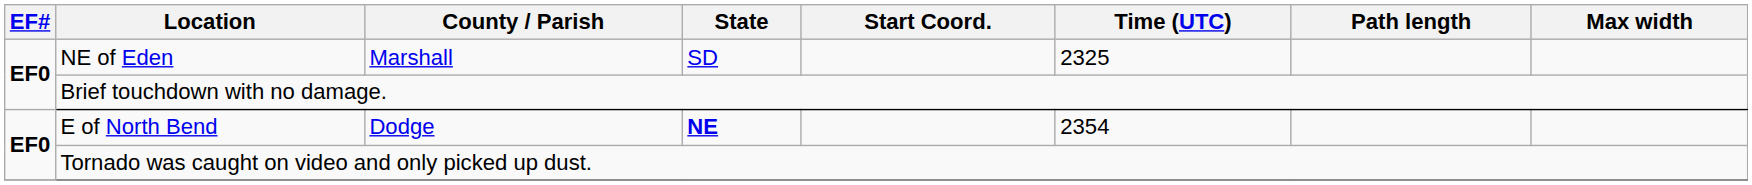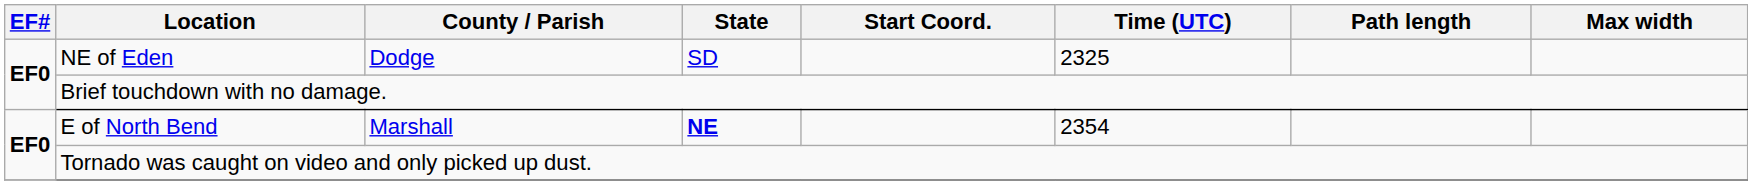(411, 57) Marshall -> (402, 57) Dodge
(402, 127) Dodge -> (411, 127) Marshall
